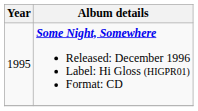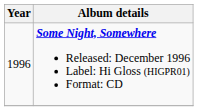(19, 64) 1995 -> (19, 64) 1996
